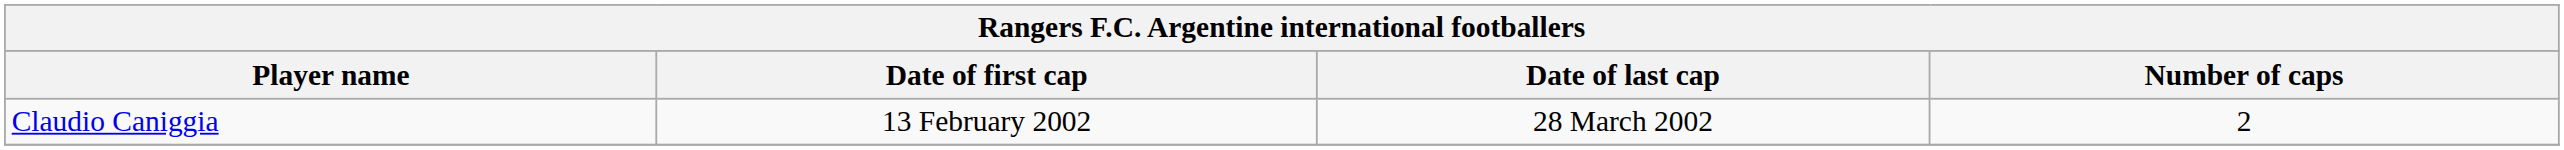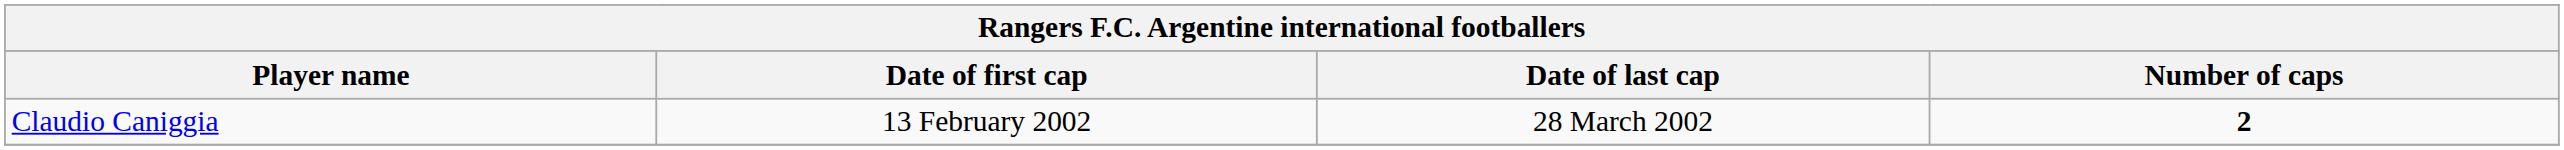(2244, 121) normal -> (2244, 121) bold
